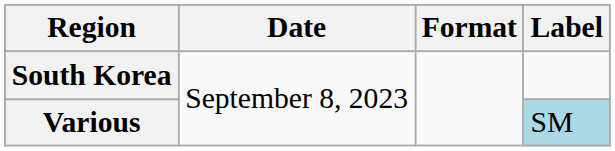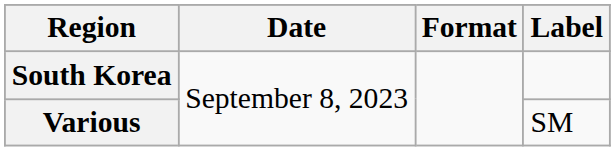(552, 121) lightblue background -> (552, 121) no background
